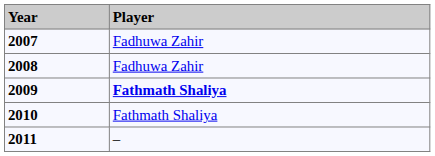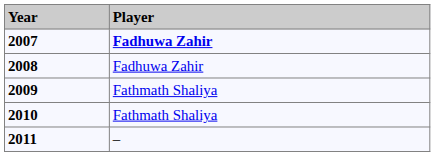(158, 41) normal -> (163, 41) bold
(170, 90) bold -> (165, 90) normal
